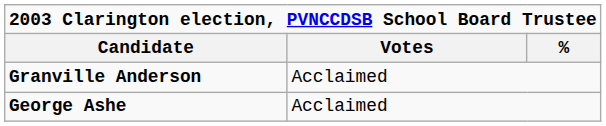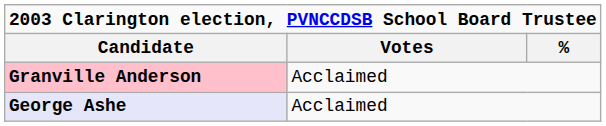(105, 77) no background -> (105, 77) pink background
(68, 106) no background -> (68, 106) lavender background
